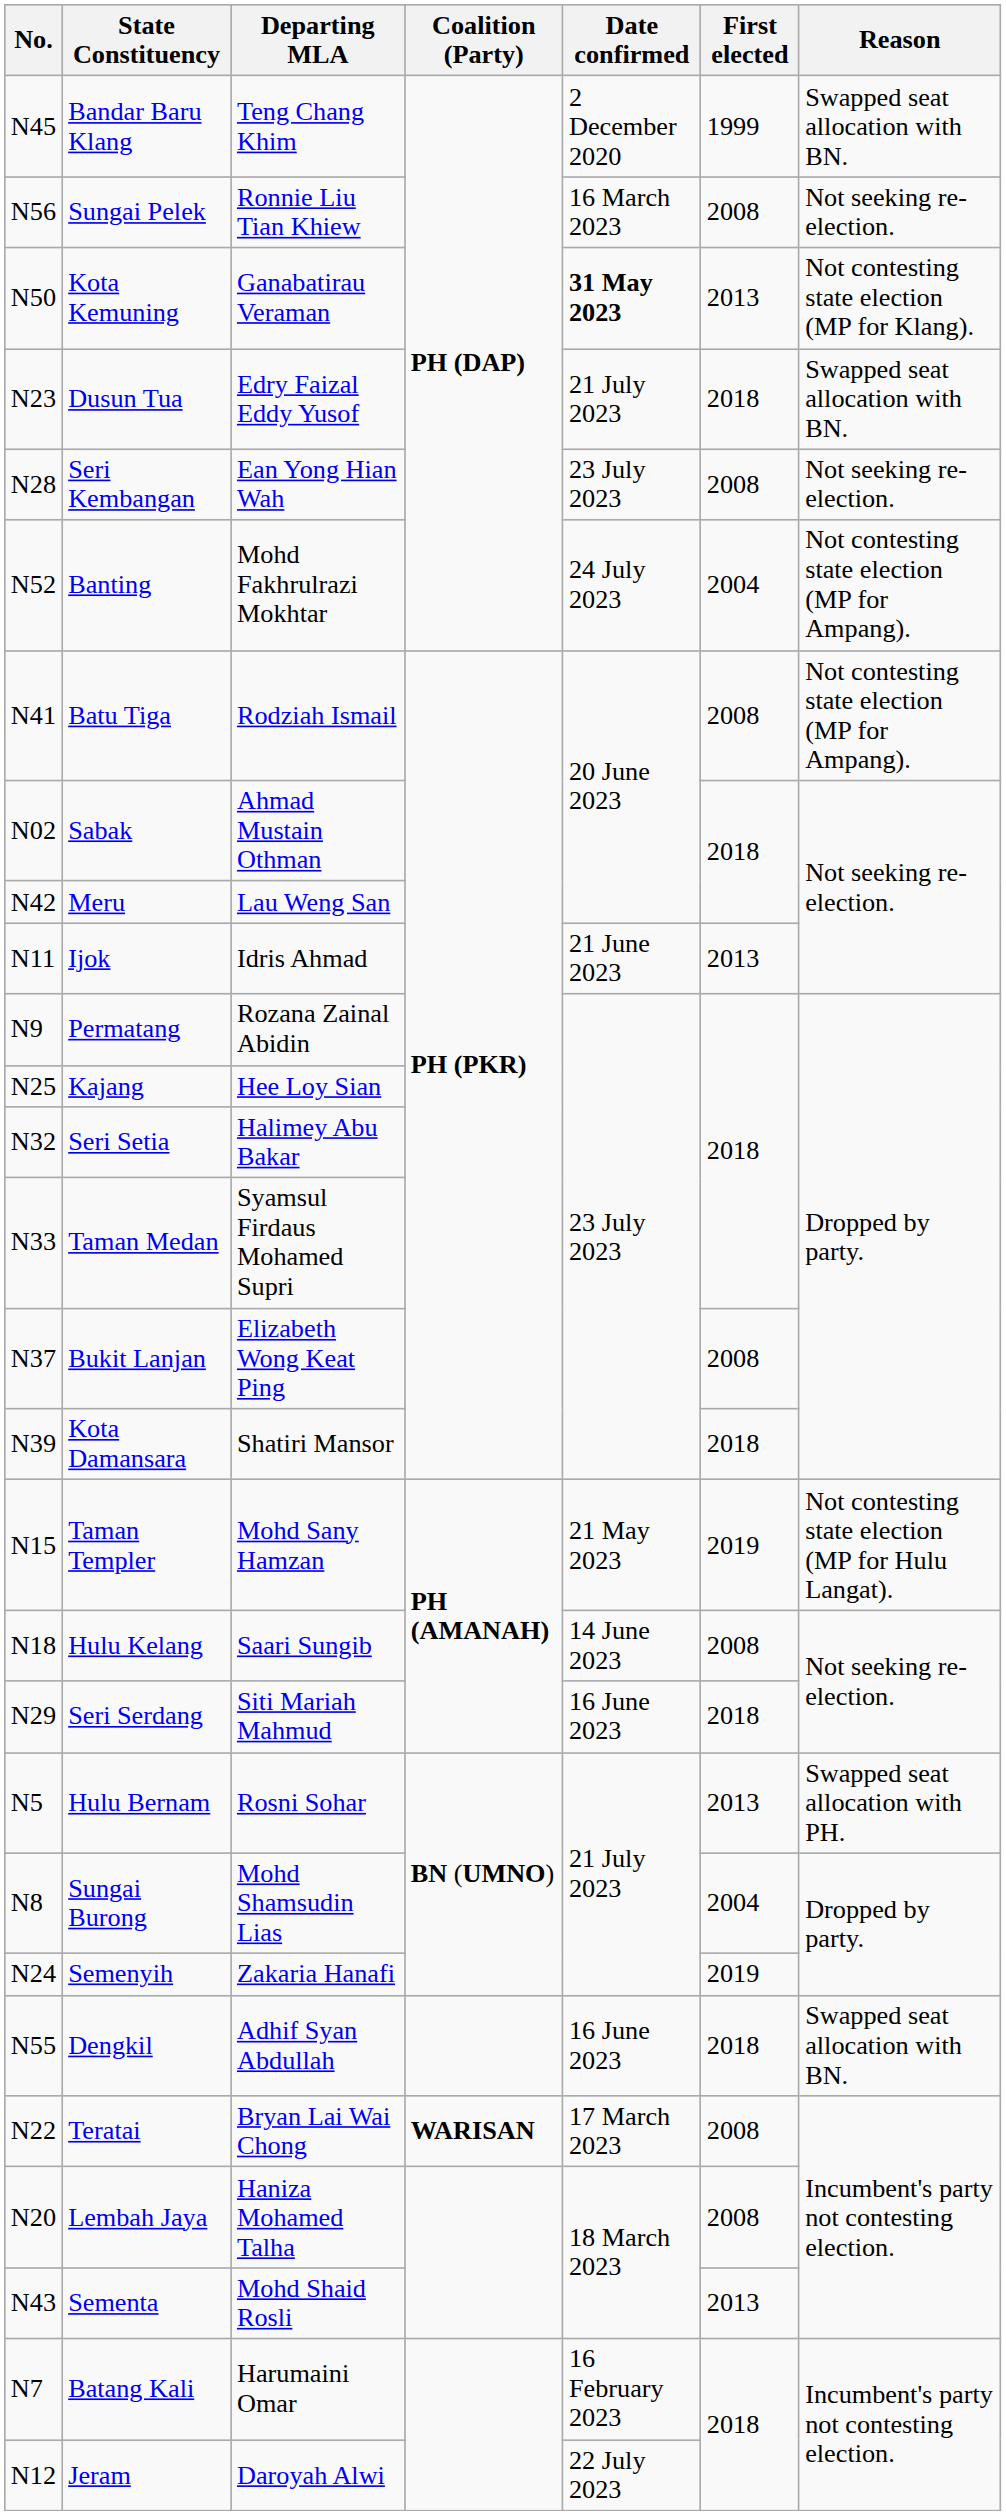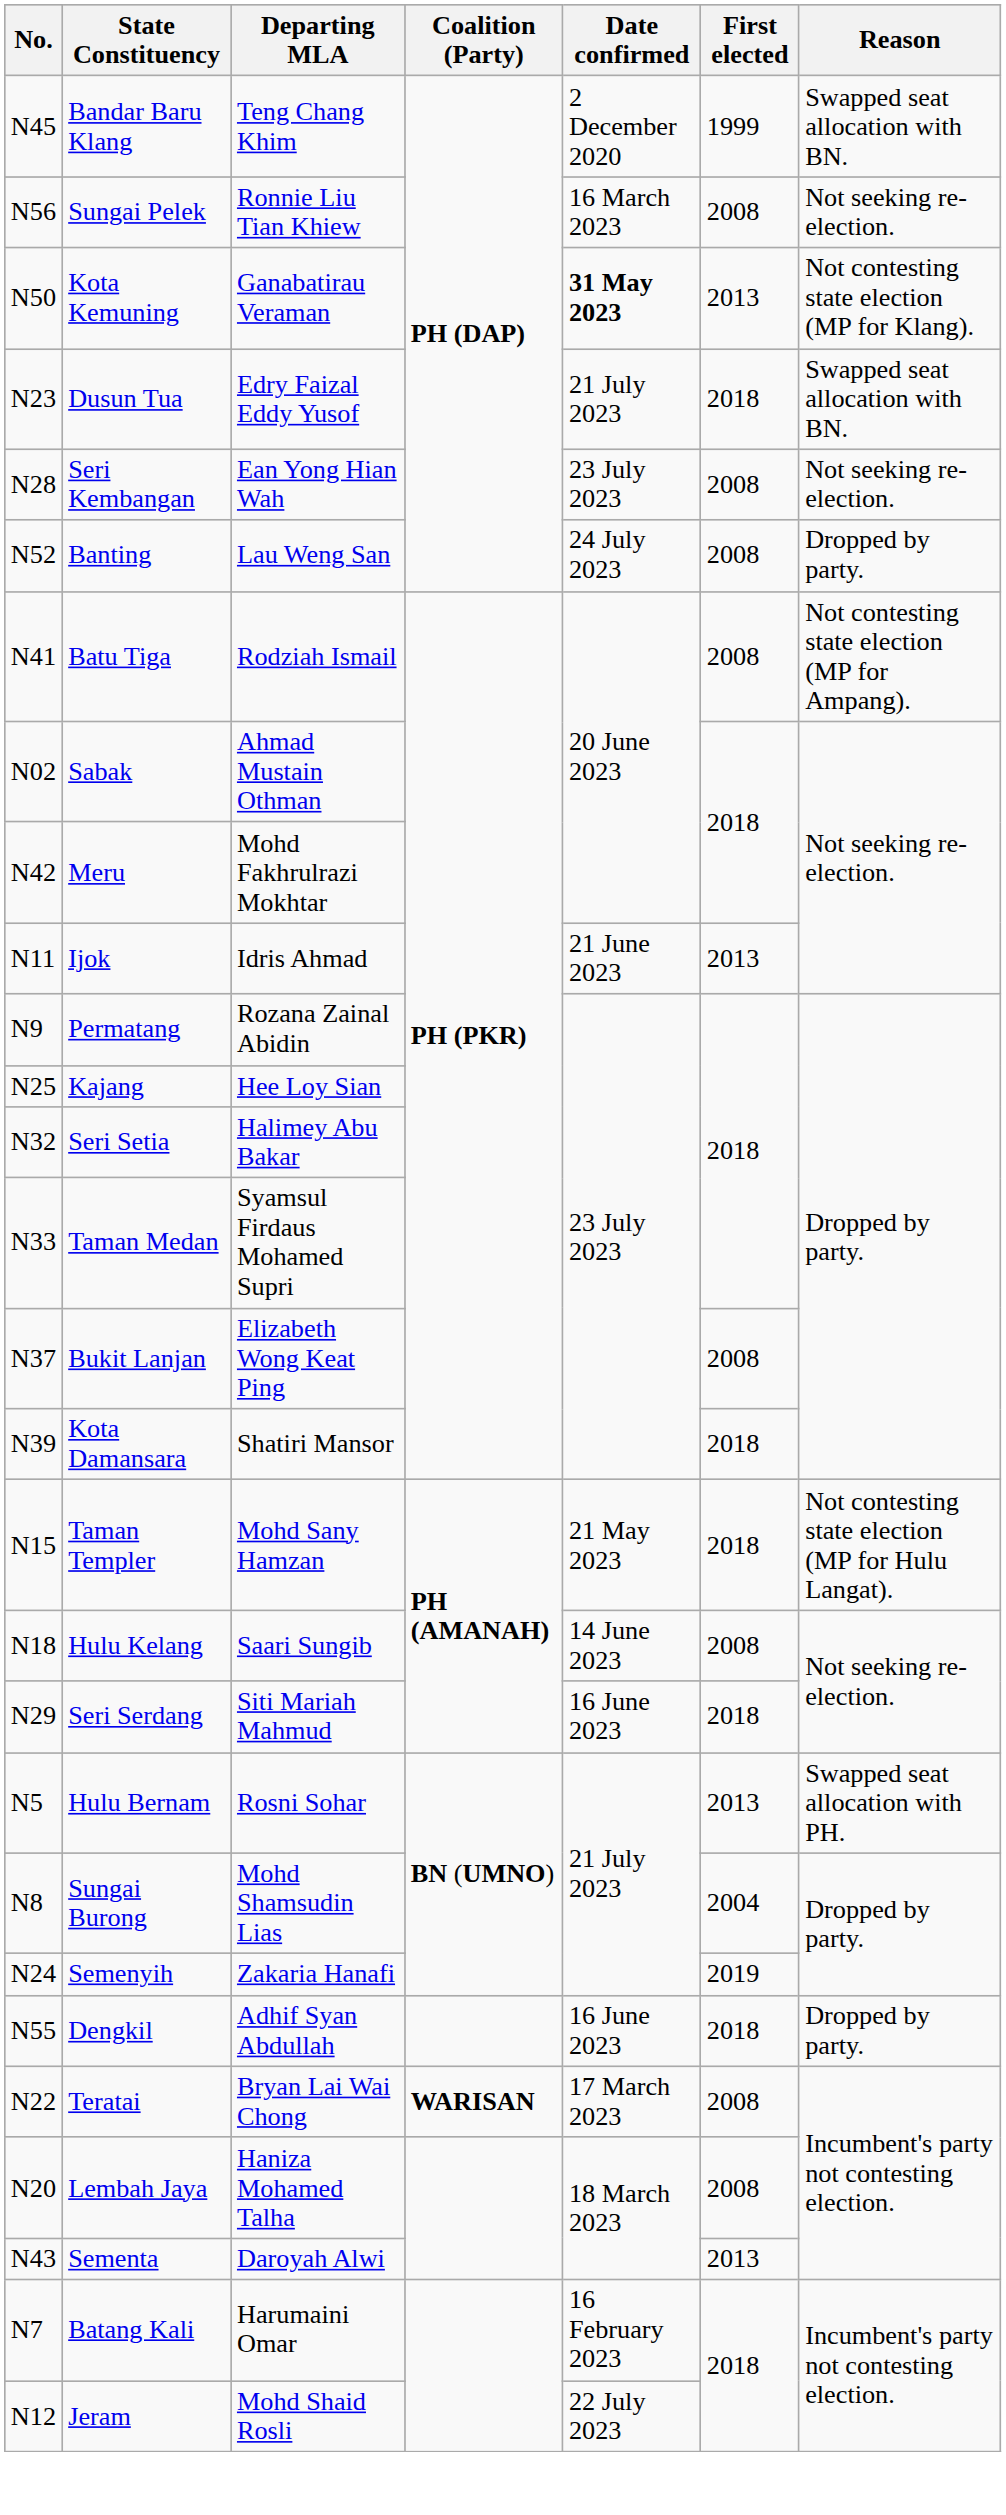(297, 584) Mohd Fakhrulrazi Mokhtar -> (314, 555) Lau Weng San
(733, 584) 2004 -> (733, 555) 2008
(882, 584) Not contesting state election (MP for Ampang). -> (867, 555) Dropped by party.
(314, 901) Lau Weng San -> (297, 872) Mohd Fakhrulrazi Mokhtar
(733, 1544) 2019 -> (733, 1544) 2018
(884, 2045) Swapped seat allocation with BN. -> (867, 2030) Dropped by party.
(301, 2302) Mohd Shaid Rosli -> (311, 2258) Daroyah Alwi
(311, 2474) Daroyah Alwi -> (301, 2415) Mohd Shaid Rosli
